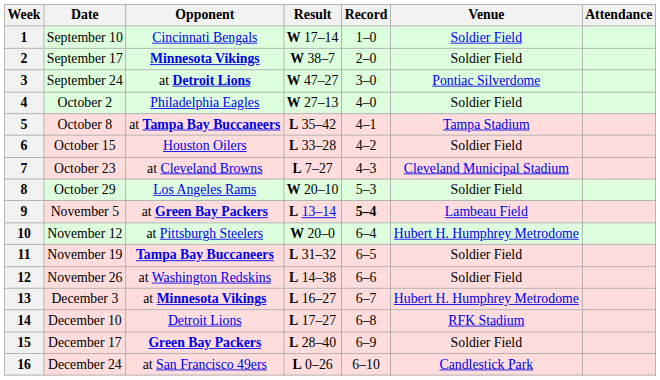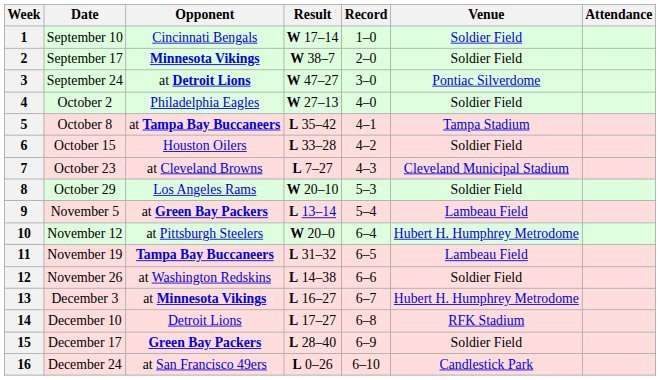(366, 211) bold -> (366, 211) normal
(486, 255) Soldier Field -> (486, 255) Lambeau Field
